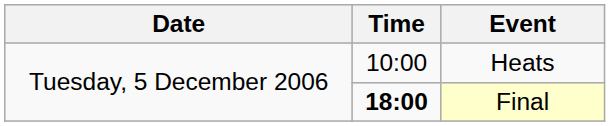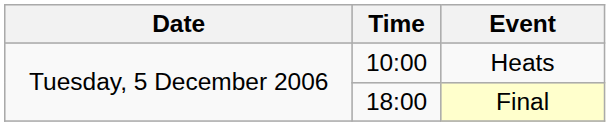(397, 101) bold -> (397, 101) normal
